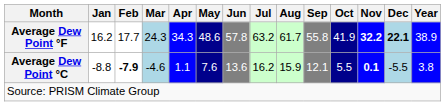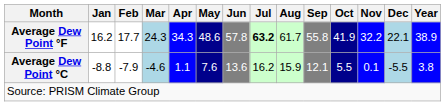(263, 37) normal -> (263, 37) bold
(371, 37) bold -> (371, 37) normal
(398, 37) bold -> (398, 37) normal
(129, 67) bold -> (129, 67) normal
(371, 67) bold -> (371, 67) normal
